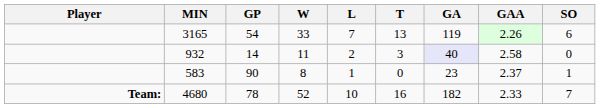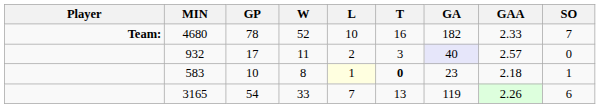rows swapped: (195, 34) <-> (195, 93)
(252, 53) 14 -> (252, 53) 17
(511, 53) 2.58 -> (511, 53) 2.57
(252, 73) 90 -> (252, 73) 10
(352, 73) no background -> (352, 73) lightyellow background
(400, 73) normal -> (400, 73) bold
(511, 73) 2.37 -> (511, 73) 2.18
